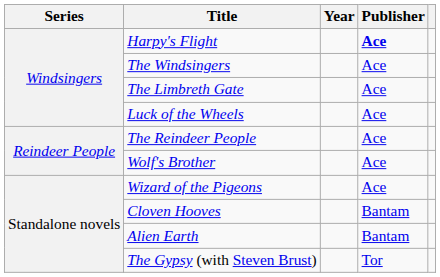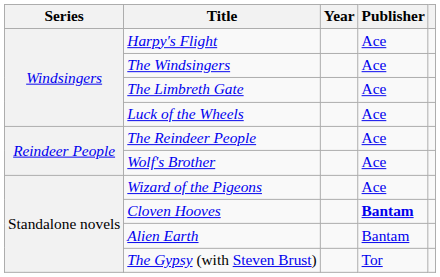(374, 41) bold -> (374, 41) normal
(385, 211) normal -> (388, 211) bold
